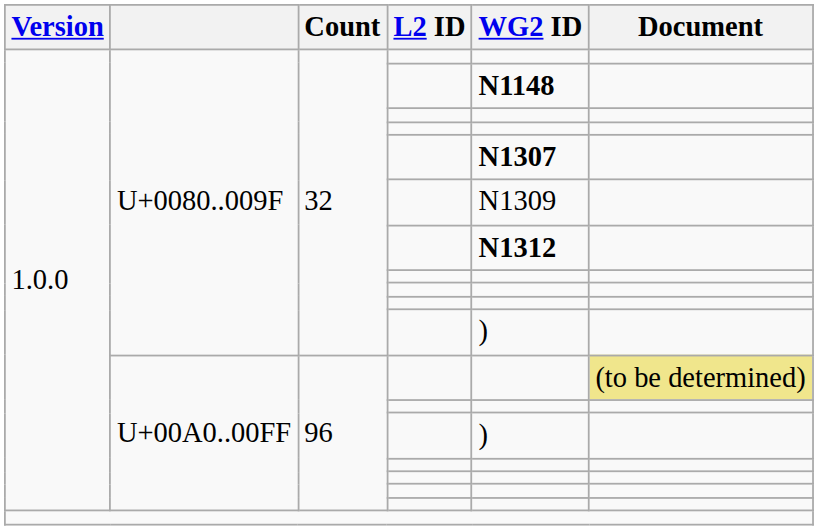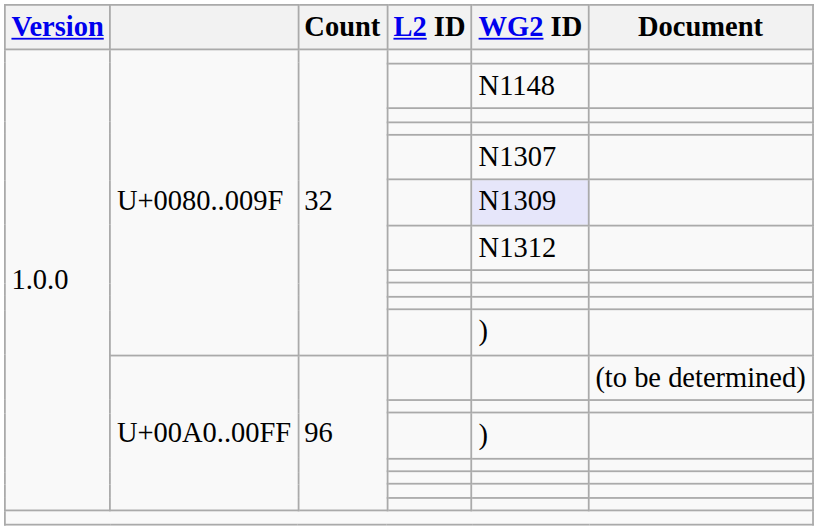(517, 85) bold -> (517, 85) normal
(517, 156) bold -> (517, 156) normal
(517, 201) no background -> (517, 201) lavender background
(517, 247) bold -> (517, 247) normal
(701, 376) khaki background -> (701, 376) no background
